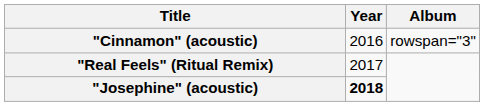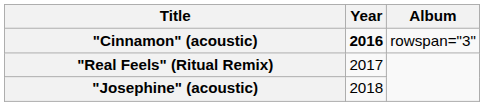(366, 40) normal -> (366, 40) bold
(366, 88) bold -> (366, 88) normal
